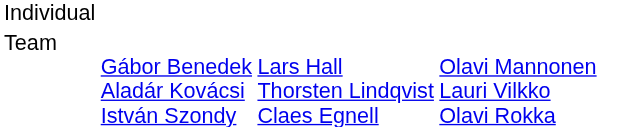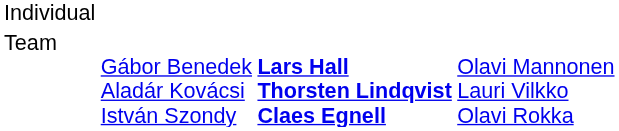(346, 91) normal -> (355, 91) bold
